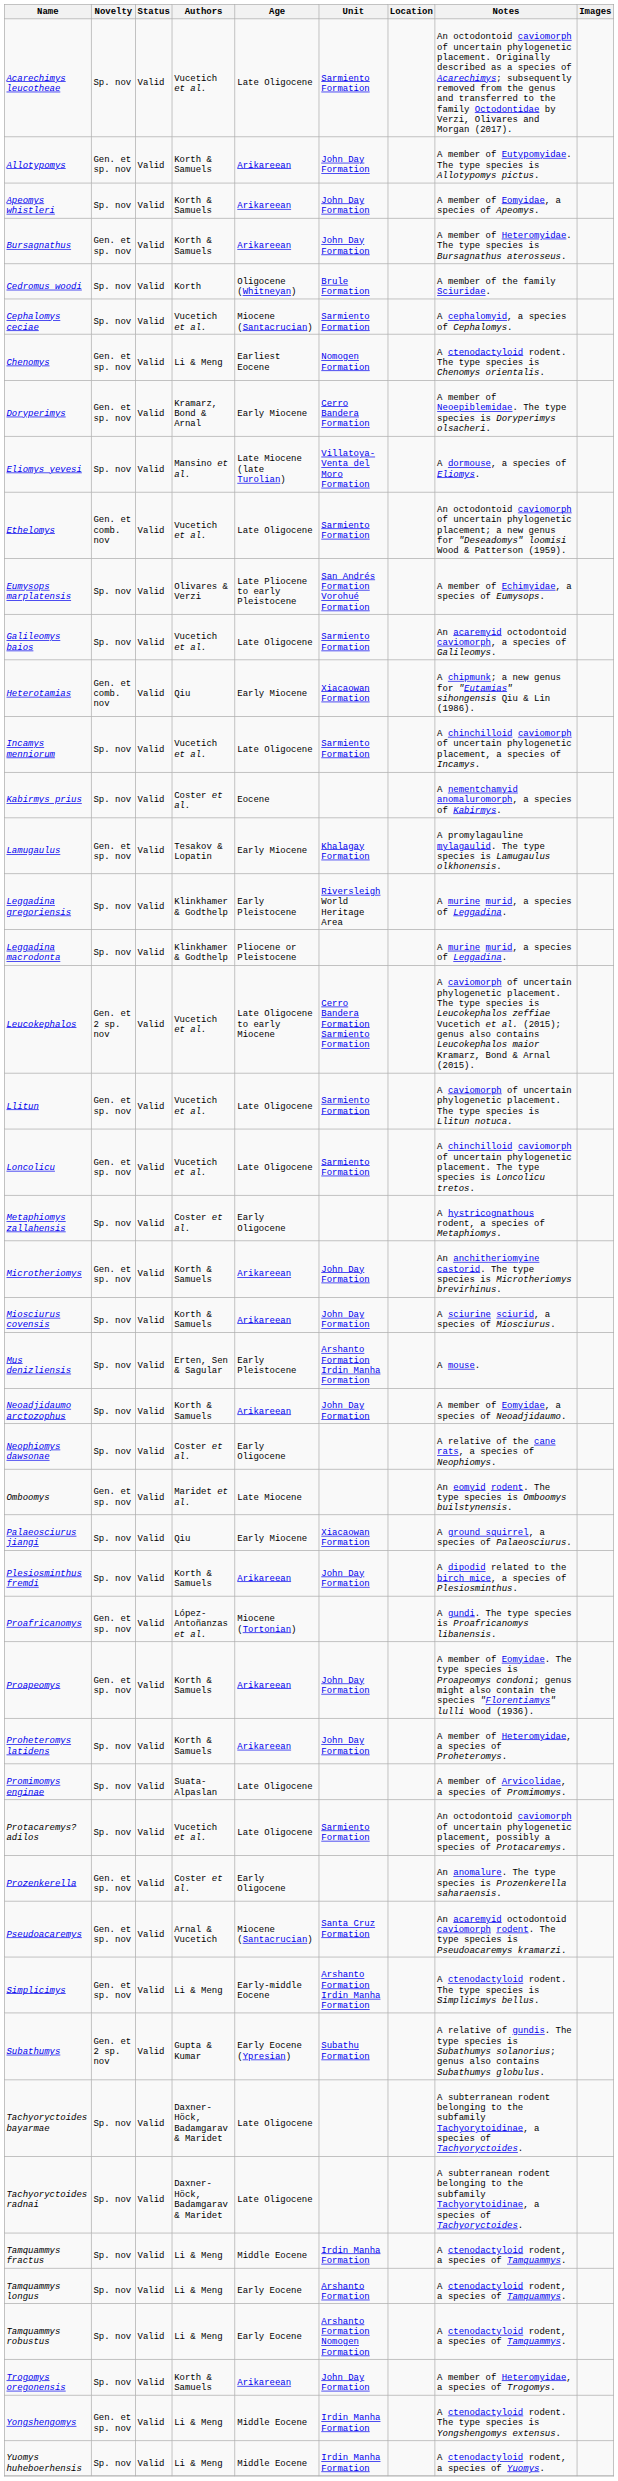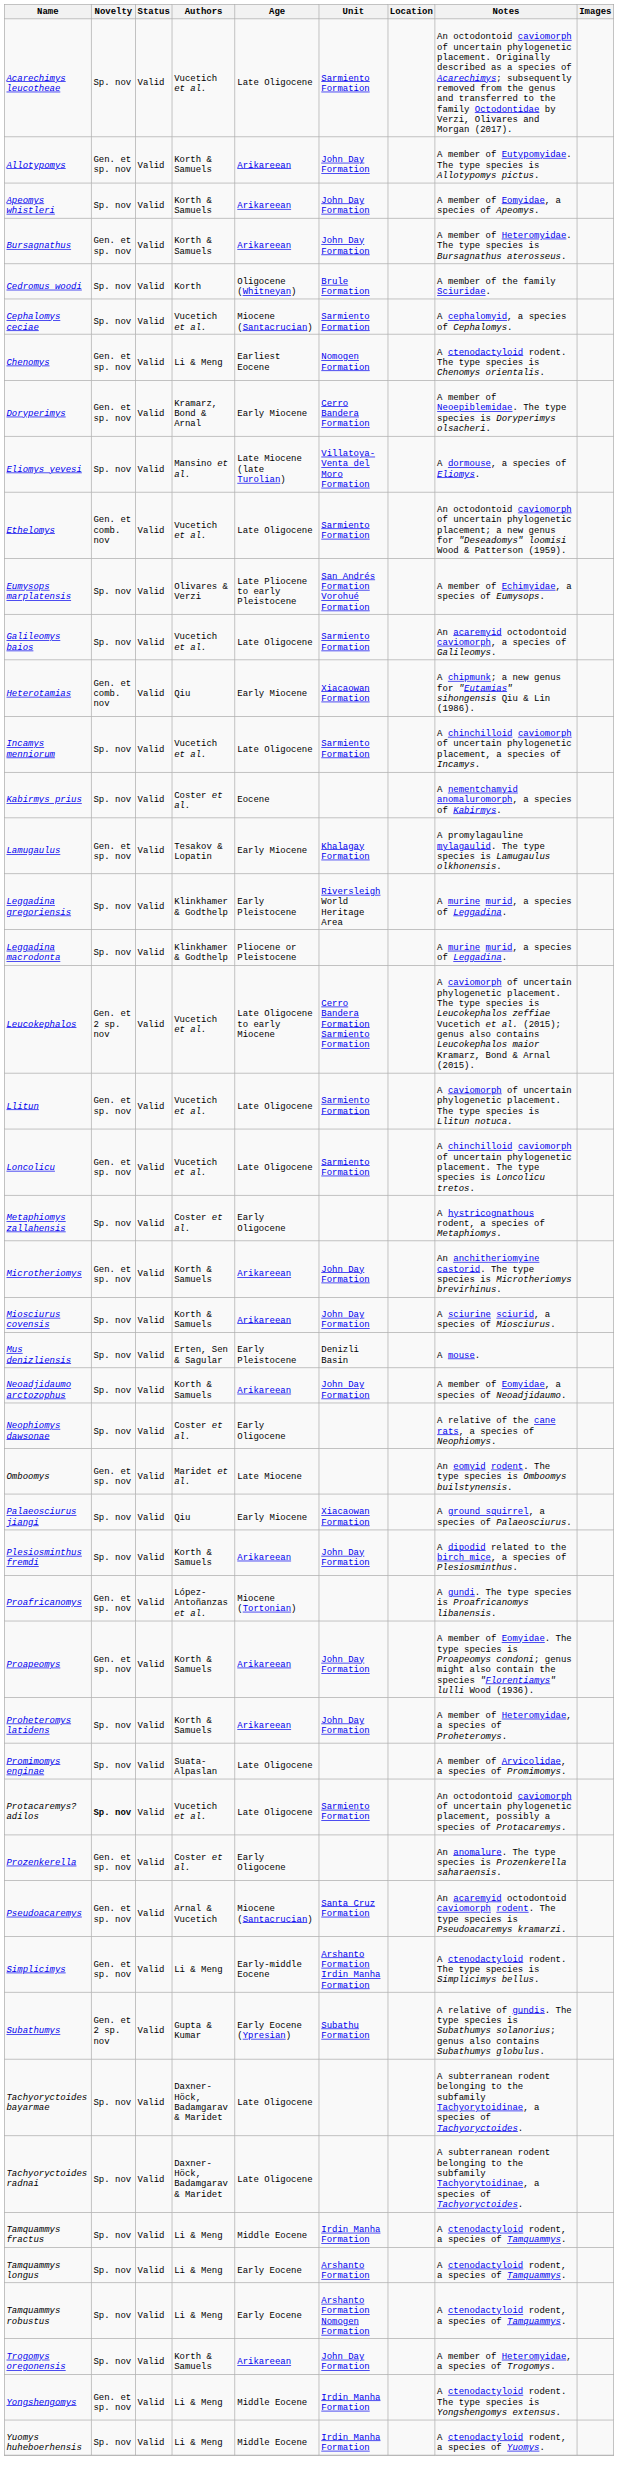(351, 1366) Arshanto Formation Irdin Manha Formation -> (340, 1355) Denizli Basin
(112, 1833) normal -> (112, 1812) bold
